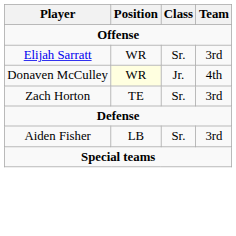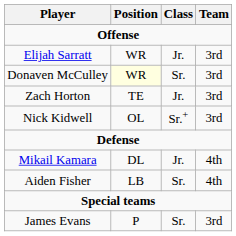(178, 55) Sr. -> (178, 55) Jr.
(178, 75) Jr. -> (178, 75) Sr.
(214, 75) 4th -> (214, 75) 3rd
(178, 95) Sr. -> (178, 95) Jr.
+ row: (58, 117)
+ row: (58, 160)
(214, 136) 3rd -> (214, 180) 4th
+ row: (58, 221)
